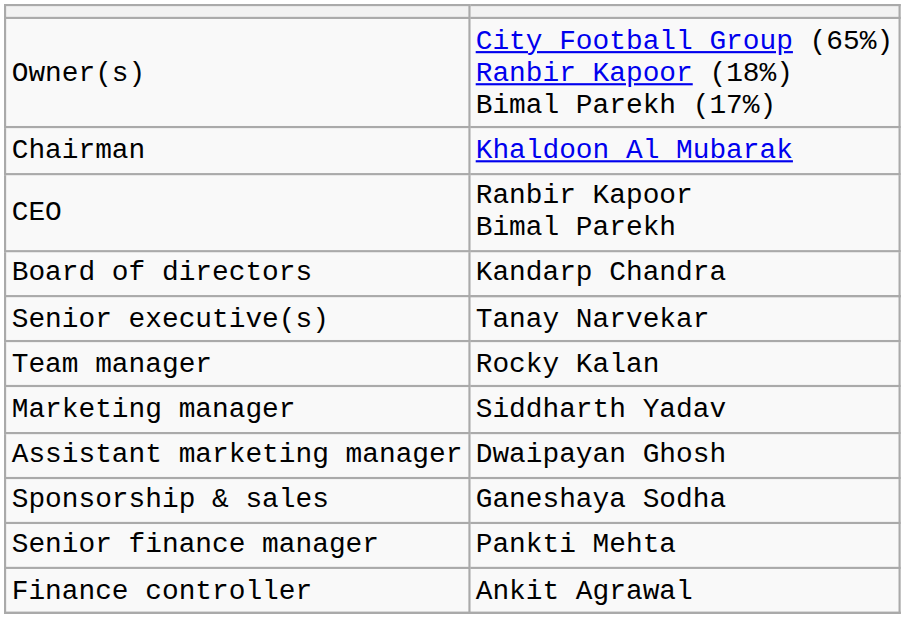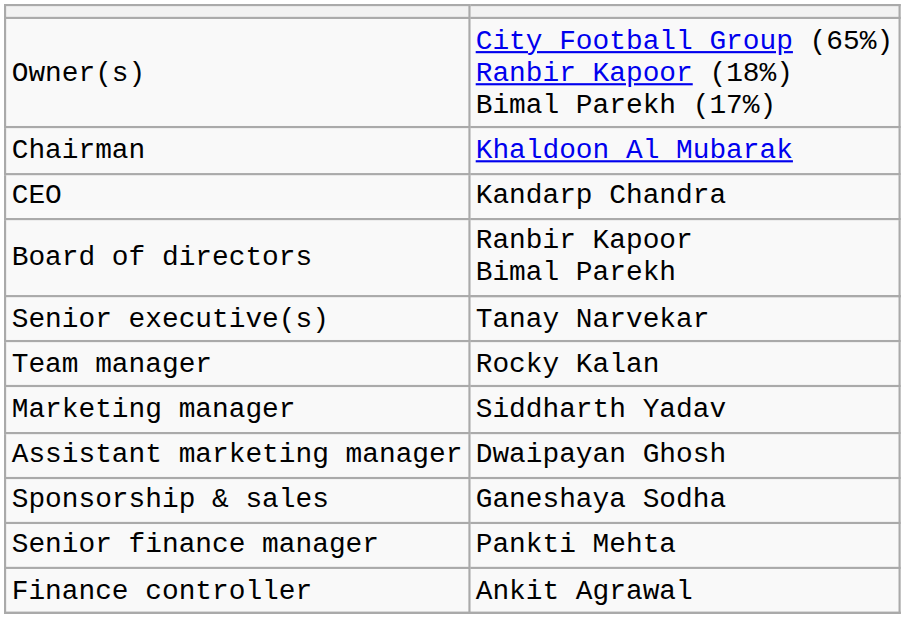(584, 212) Ranbir Kapoor Bimal Parekh -> (601, 196) Kandarp Chandra
(601, 273) Kandarp Chandra -> (584, 257) Ranbir Kapoor Bimal Parekh
